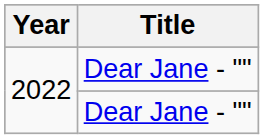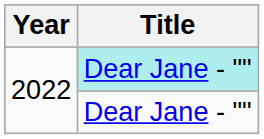(168, 68) no background -> (168, 68) paleturquoise background
